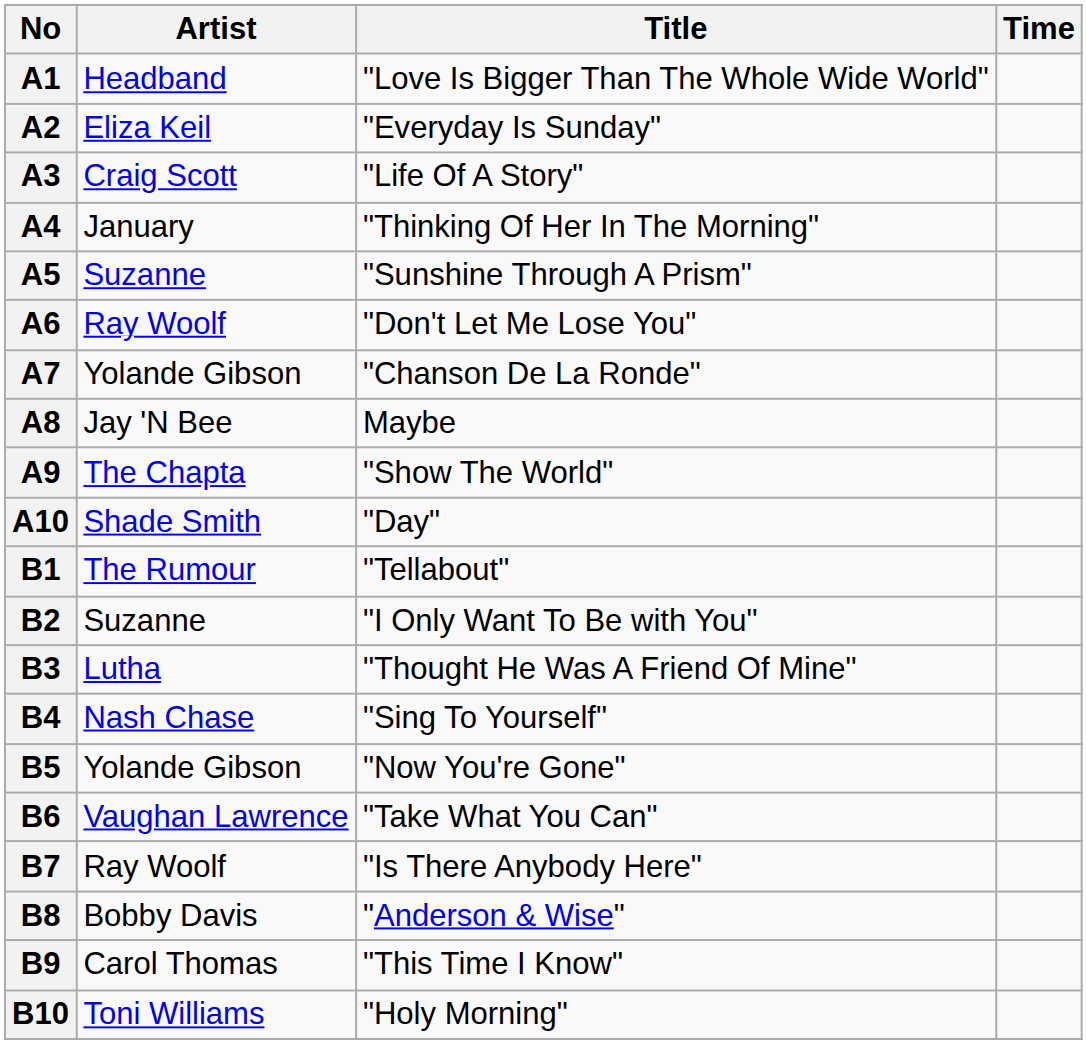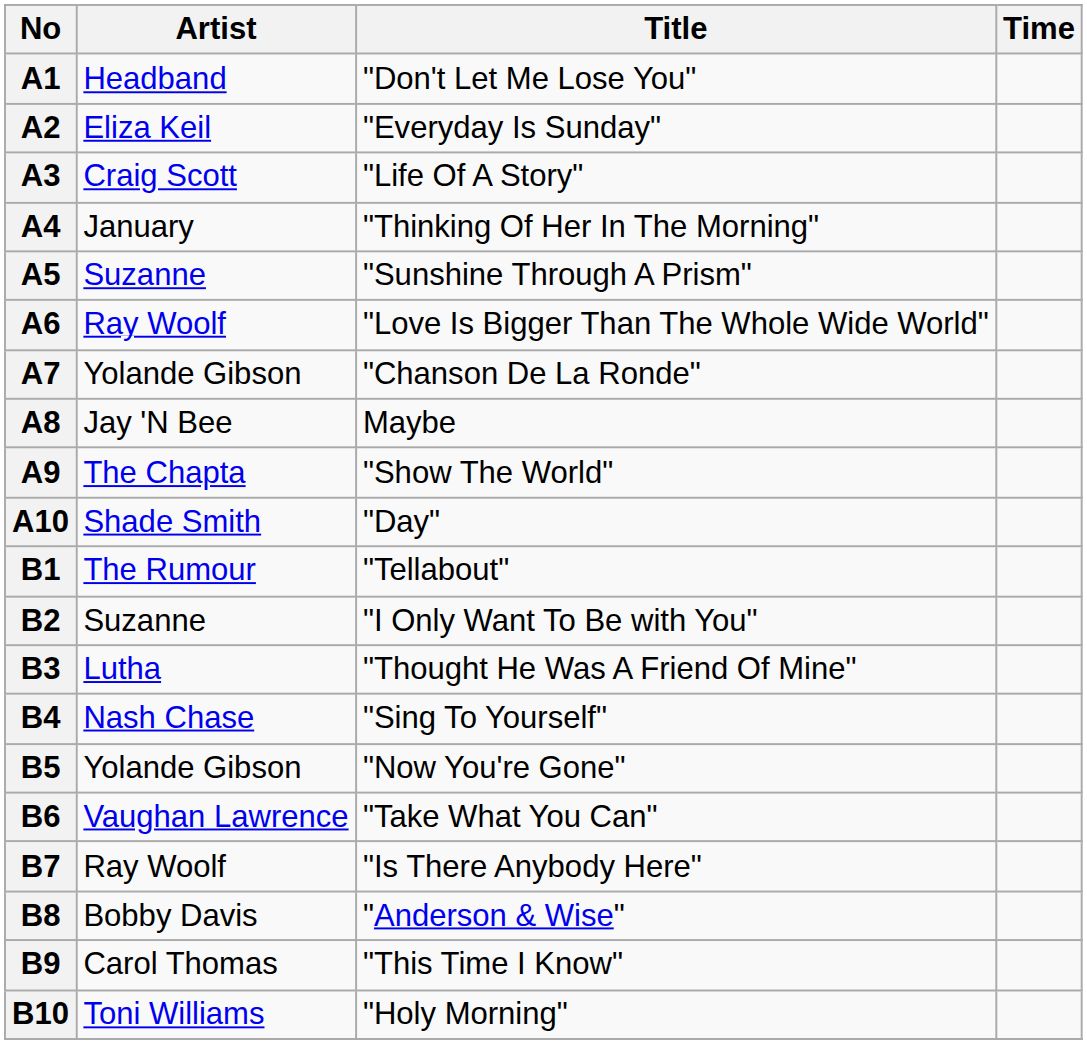(676, 78) "Love Is Bigger Than The Whole Wide World" -> (530, 78) "Don't Let Me Lose You"
(530, 324) "Don't Let Me Lose You" -> (676, 324) "Love Is Bigger Than The Whole Wide World"
